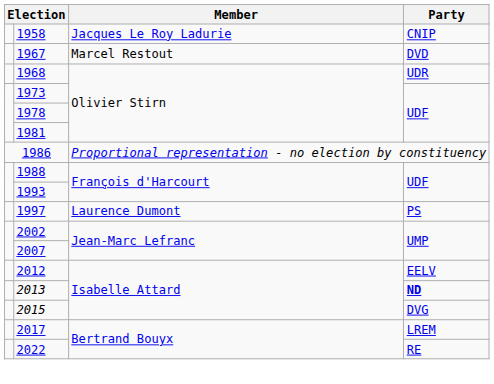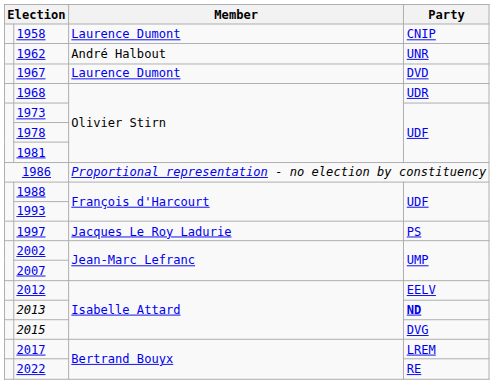(151, 34) Jacques Le Roy Ladurie -> (126, 34) Laurence Dumont
+ row: (31, 54)
(122, 54) Marcel Restout -> (126, 73) Laurence Dumont
(126, 211) Laurence Dumont -> (151, 231) Jacques Le Roy Ladurie
